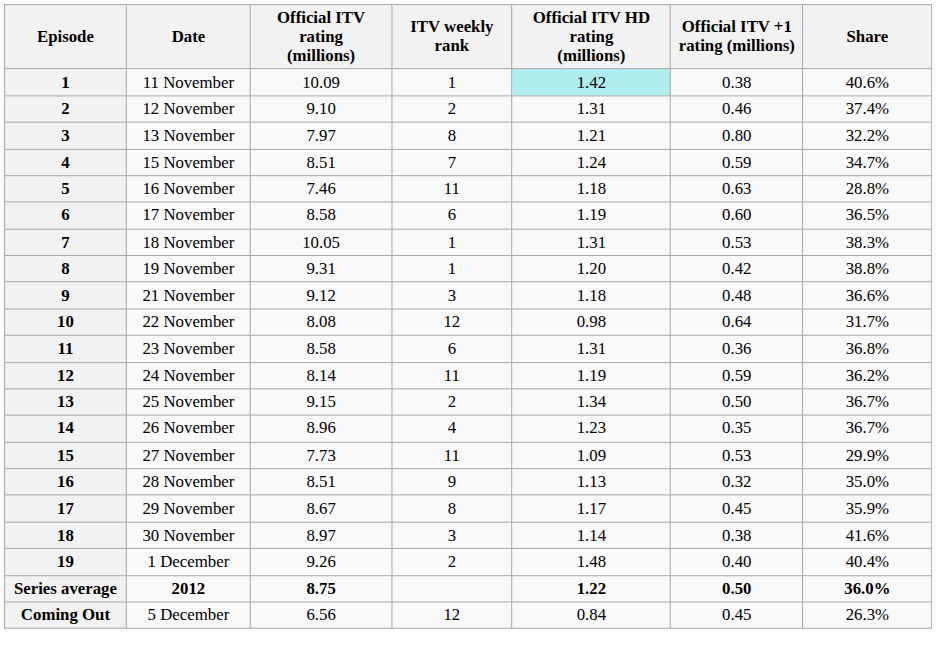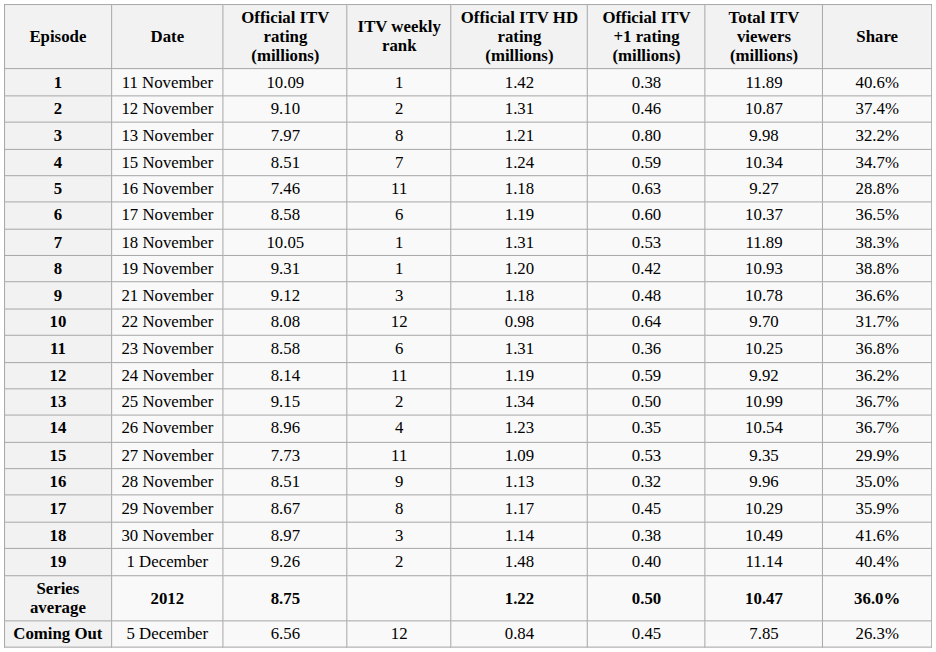+ column: (764, 36)
(591, 82) paleturquoise background -> (519, 82) no background
